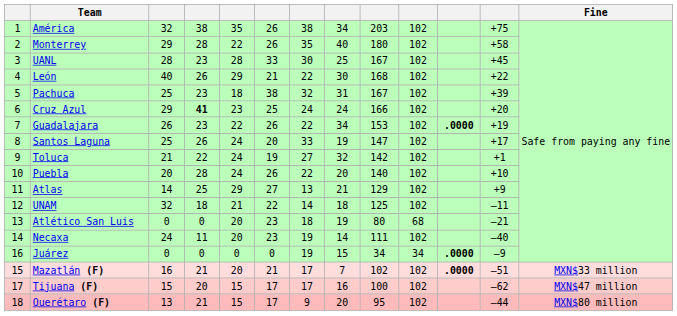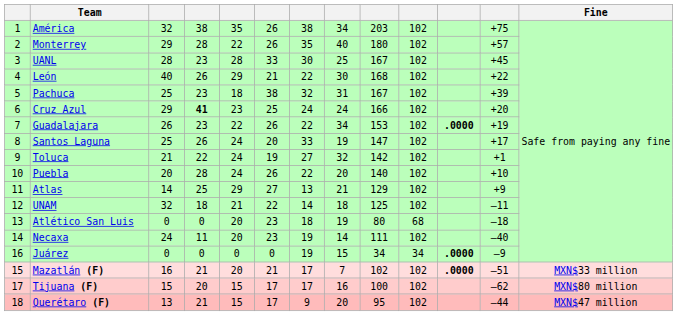(500, 45) +58 -> (500, 45) +57
(500, 222) –21 -> (500, 222) –18
(596, 286) MXN$47 million -> (596, 286) MXN$80 million
(596, 302) MXN$80 million -> (596, 302) MXN$47 million
